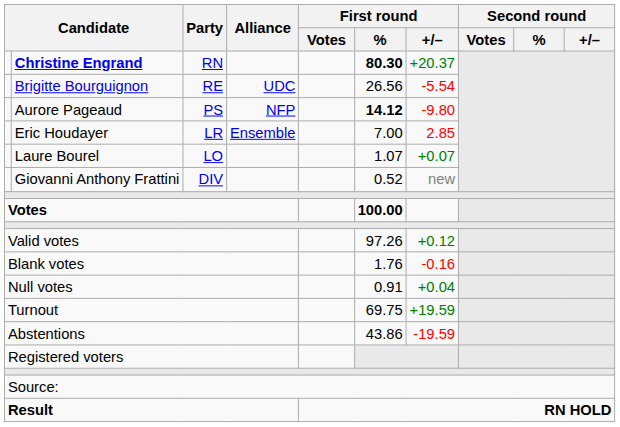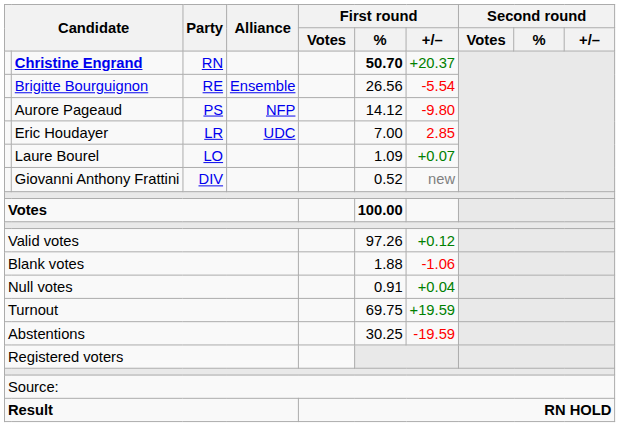(384, 63) 80.30 -> (384, 63) 50.70
(279, 86) UDC -> (263, 86) Ensemble
(384, 110) bold -> (384, 110) normal
(263, 133) Ensemble -> (279, 133) UDC
(388, 156) 1.07 -> (388, 156) 1.09
(388, 263) 1.76 -> (388, 263) 1.88
(438, 263) -0.16 -> (438, 263) -1.06
(384, 333) 43.86 -> (384, 333) 30.25
